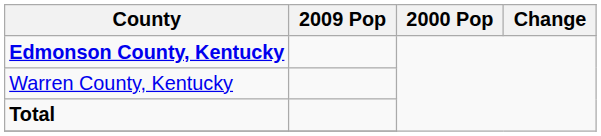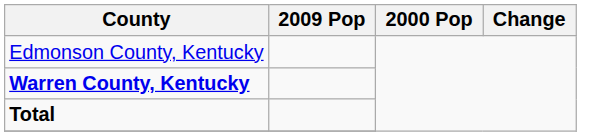(147, 51) bold -> (136, 51) normal
(121, 83) normal -> (129, 83) bold
